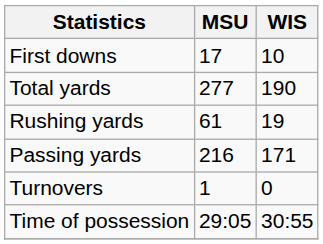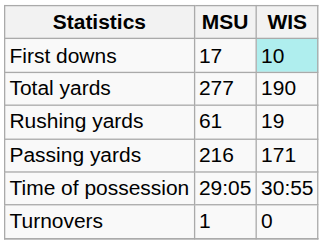(273, 55) no background -> (273, 55) paleturquoise background
rows swapped: (56, 188) <-> (99, 221)
